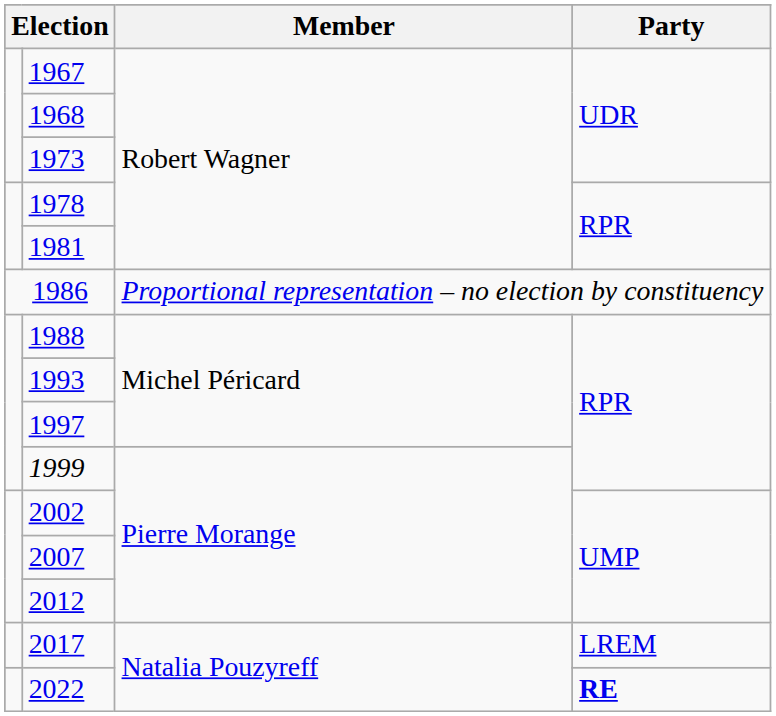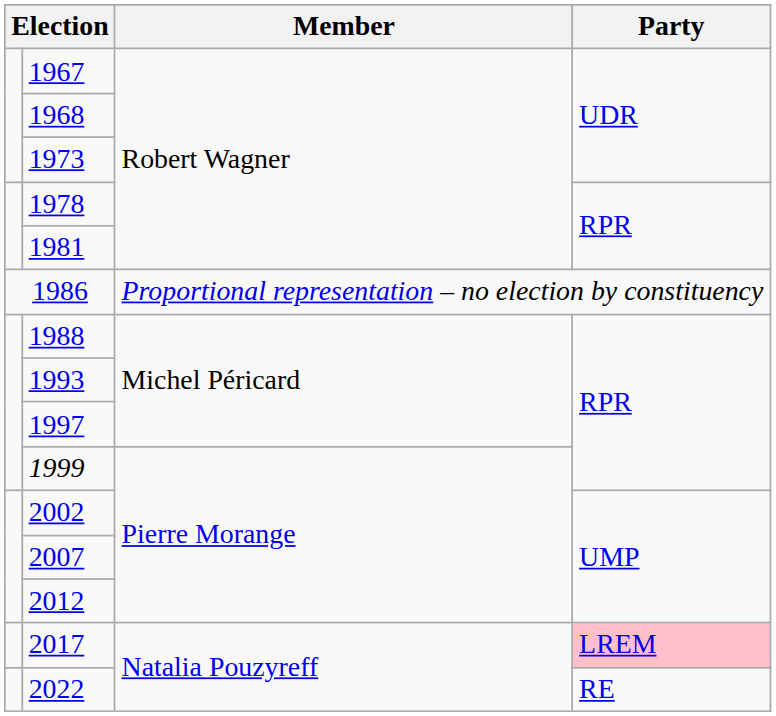(618, 644) no background -> (618, 644) pink background
(598, 688) bold -> (597, 688) normal
